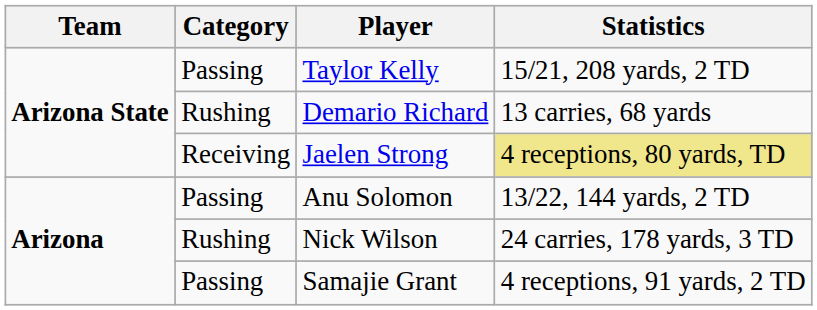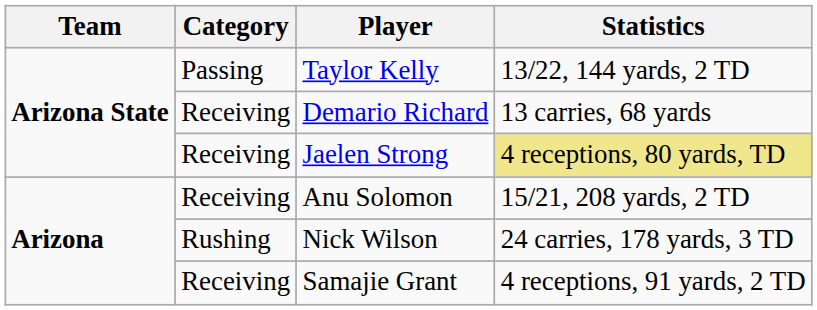(625, 69) 15/21, 208 yards, 2 TD -> (625, 69) 13/22, 144 yards, 2 TD
(226, 111) Rushing -> (236, 111) Receiving
(222, 197) Passing -> (236, 197) Receiving
(625, 197) 13/22, 144 yards, 2 TD -> (625, 197) 15/21, 208 yards, 2 TD
(222, 282) Passing -> (236, 282) Receiving
